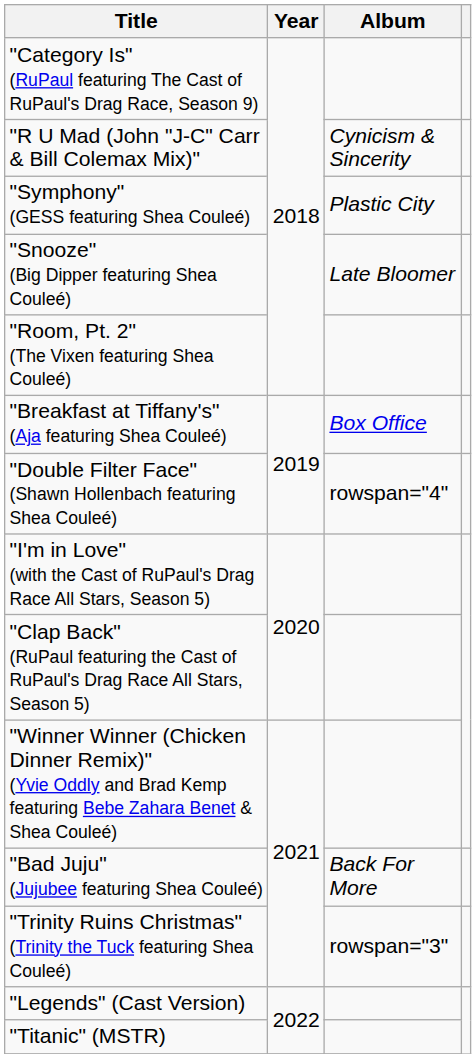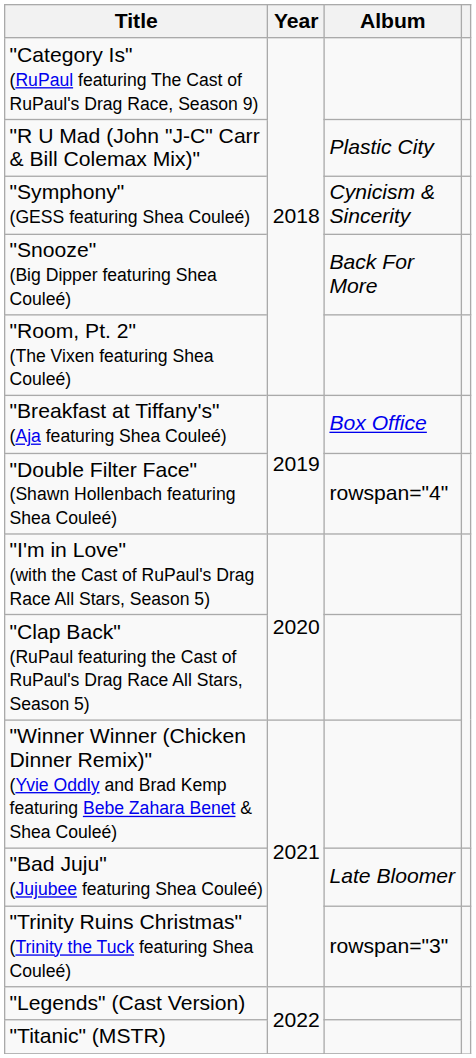(382, 147) Cynicism & Sincerity -> (382, 147) Plastic City
(382, 204) Plastic City -> (382, 204) Cynicism & Sincerity
(392, 274) Late Bloomer -> (372, 274) Back For More
(372, 876) Back For More -> (392, 876) Late Bloomer
